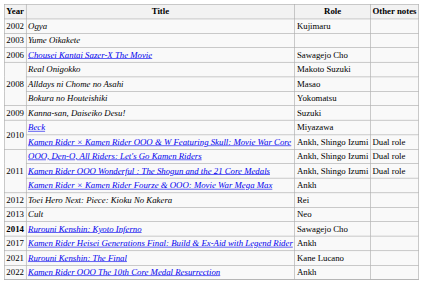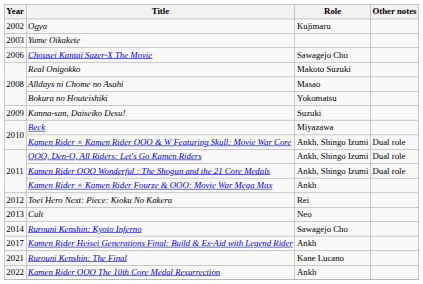(15, 229) bold -> (15, 229) normal
